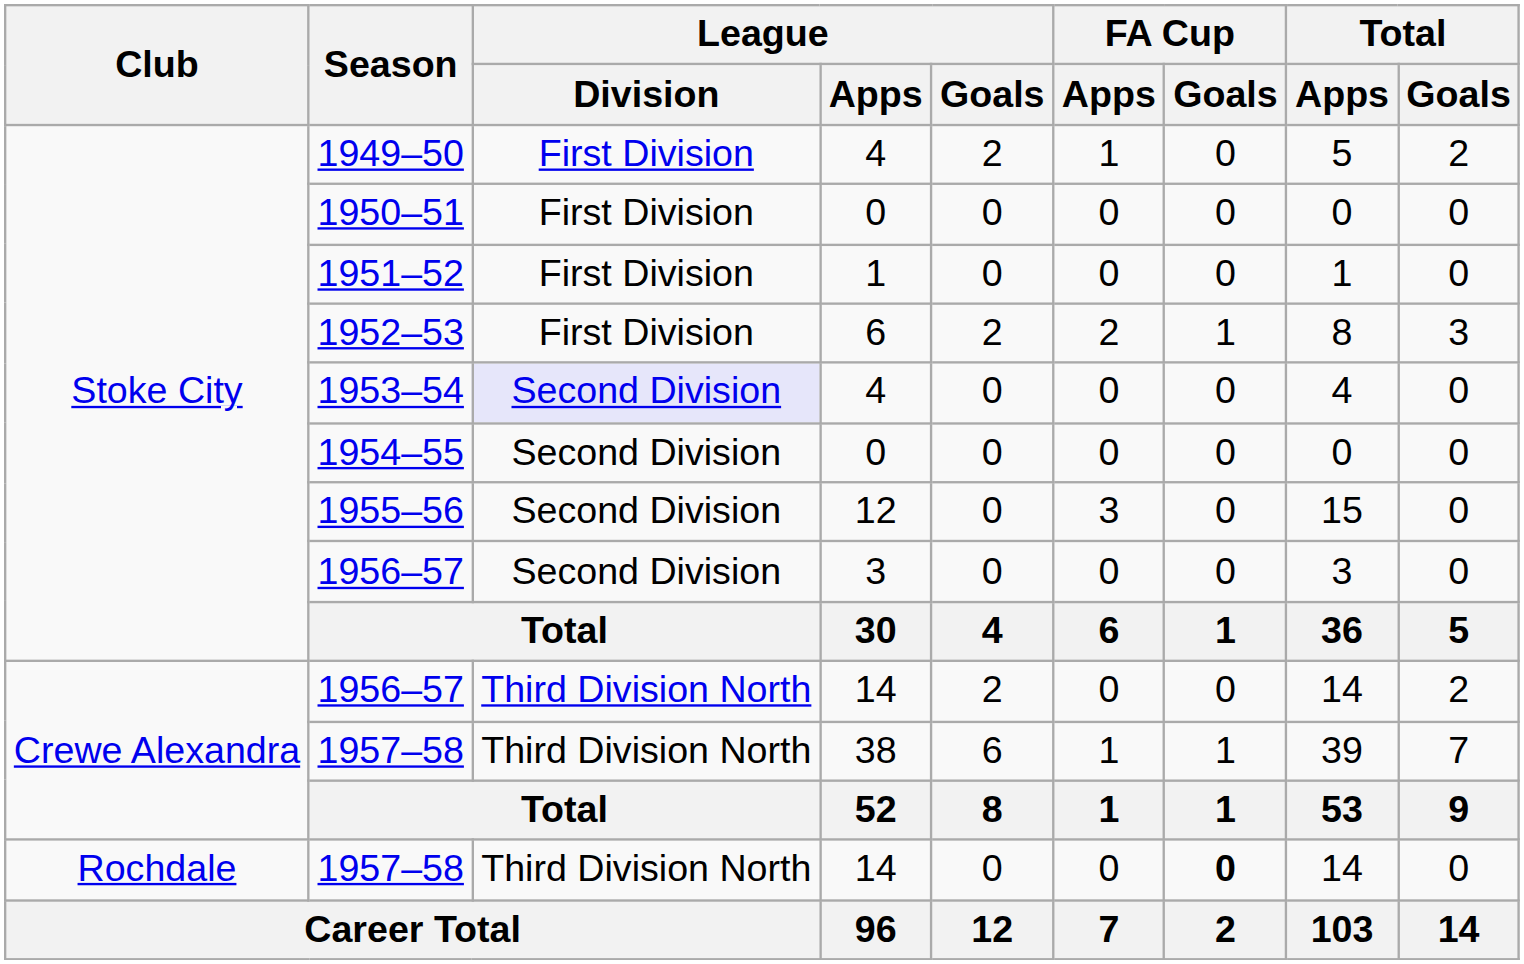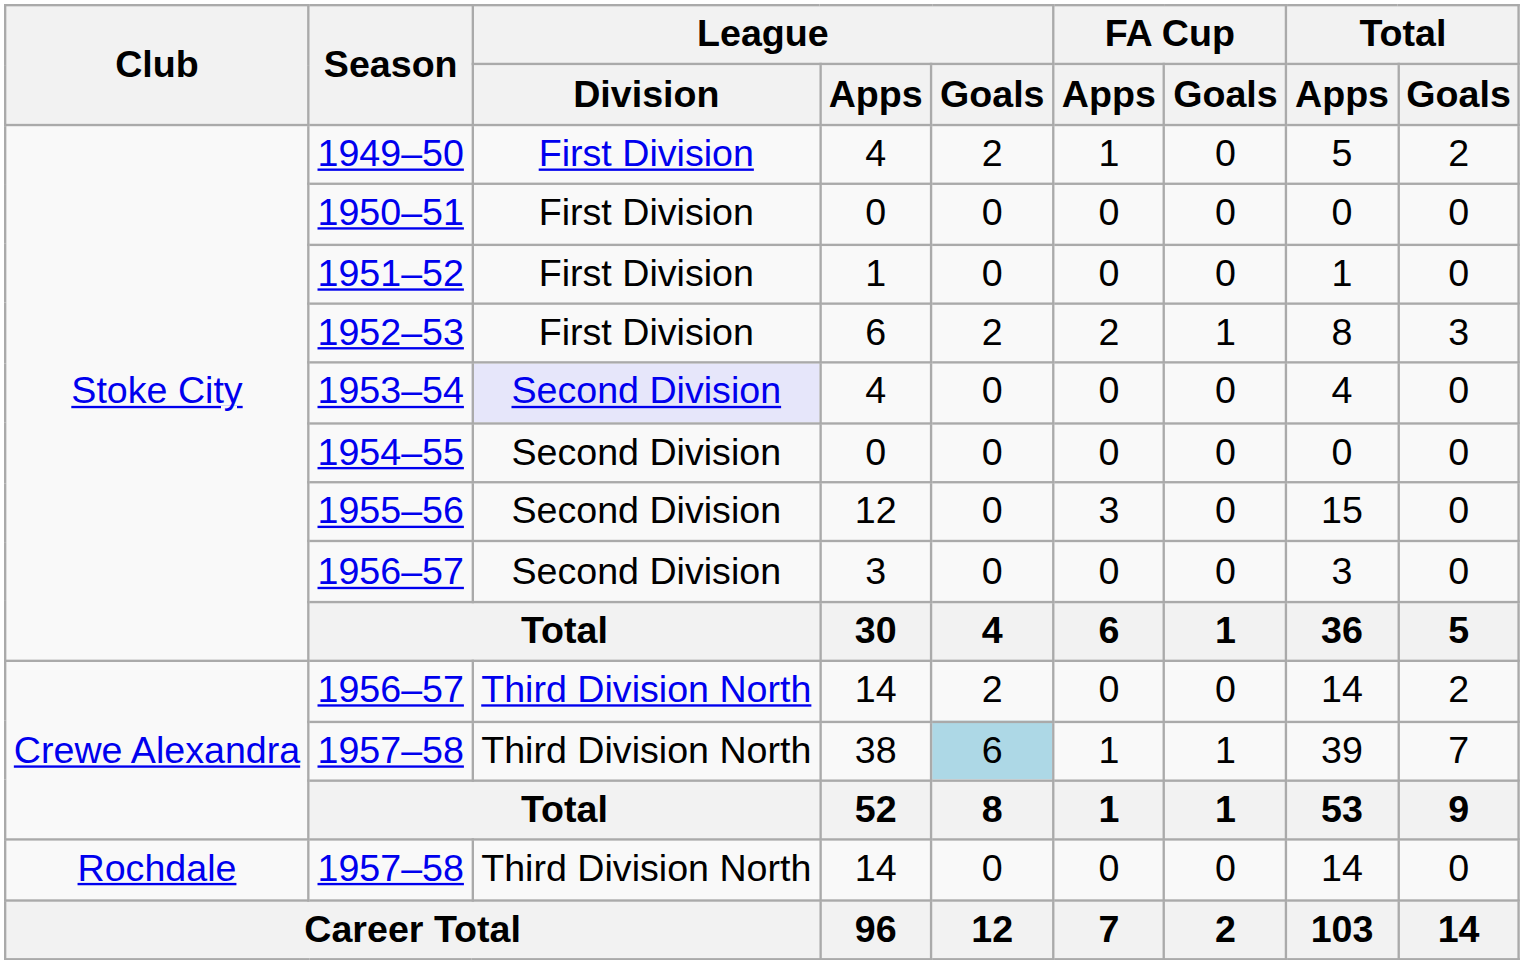(992, 749) no background -> (992, 749) lightblue background
(1225, 869) bold -> (1225, 869) normal
